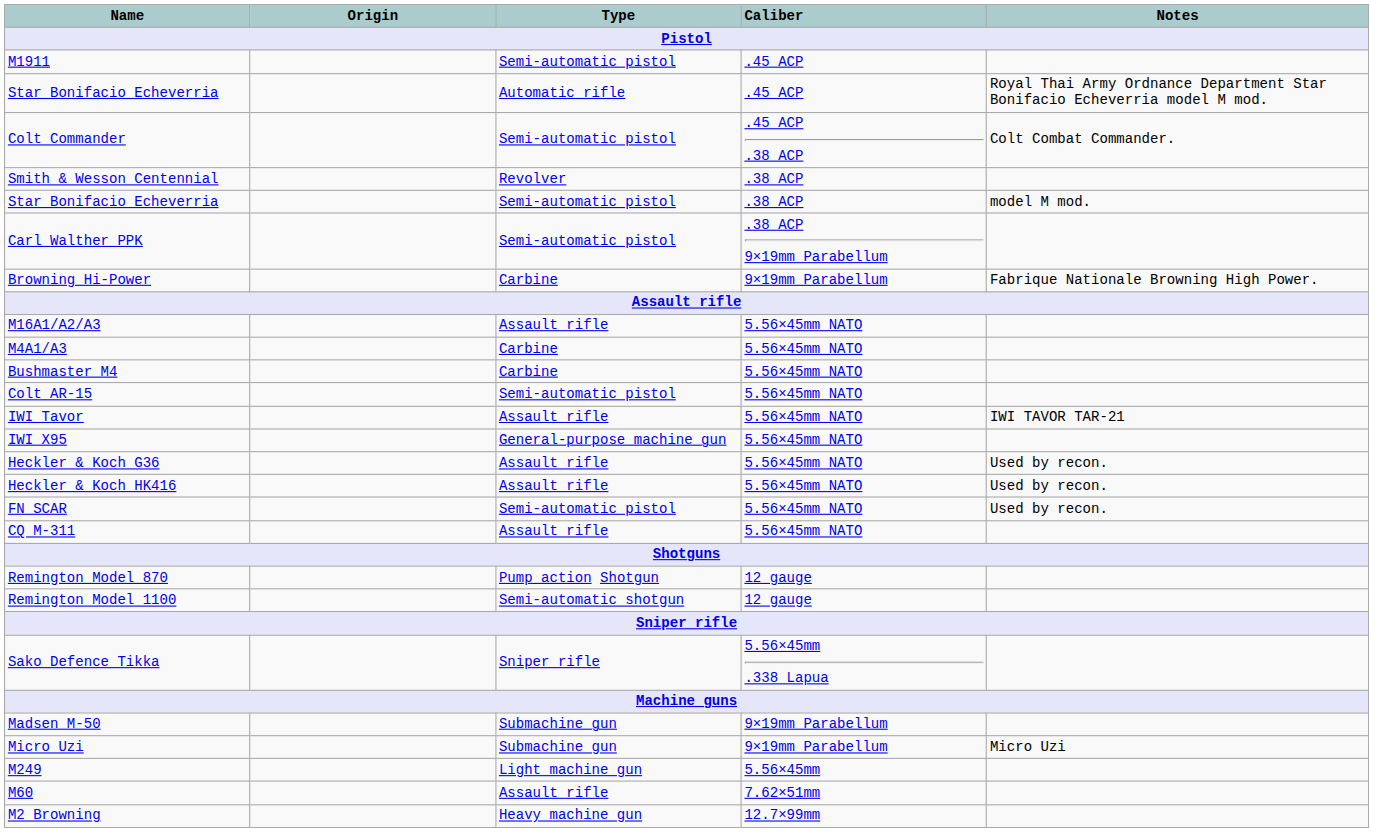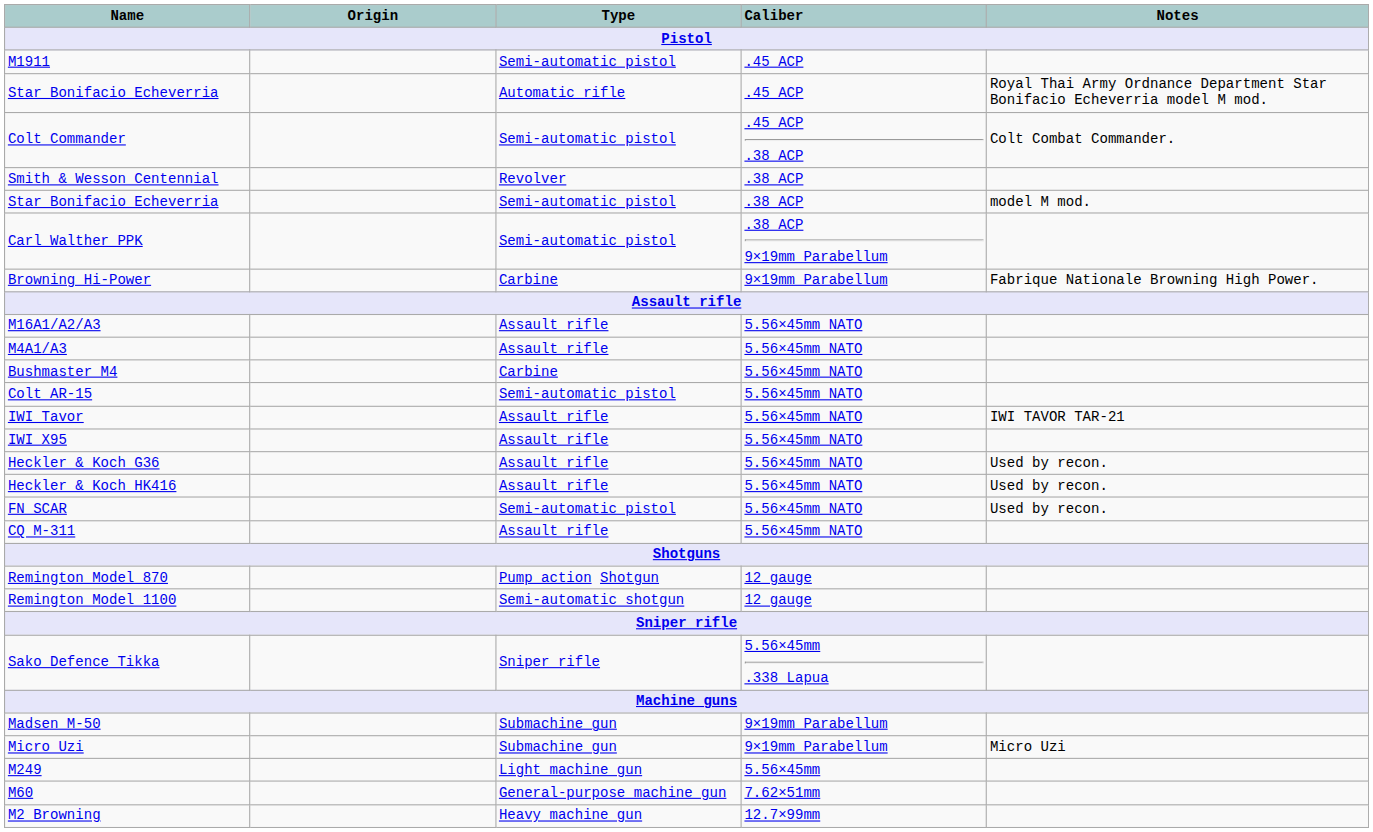(528, 349) Carbine -> (554, 349) Assault rifle
(613, 440) General-purpose machine gun -> (554, 440) Assault rifle
(554, 793) Assault rifle -> (613, 793) General-purpose machine gun
